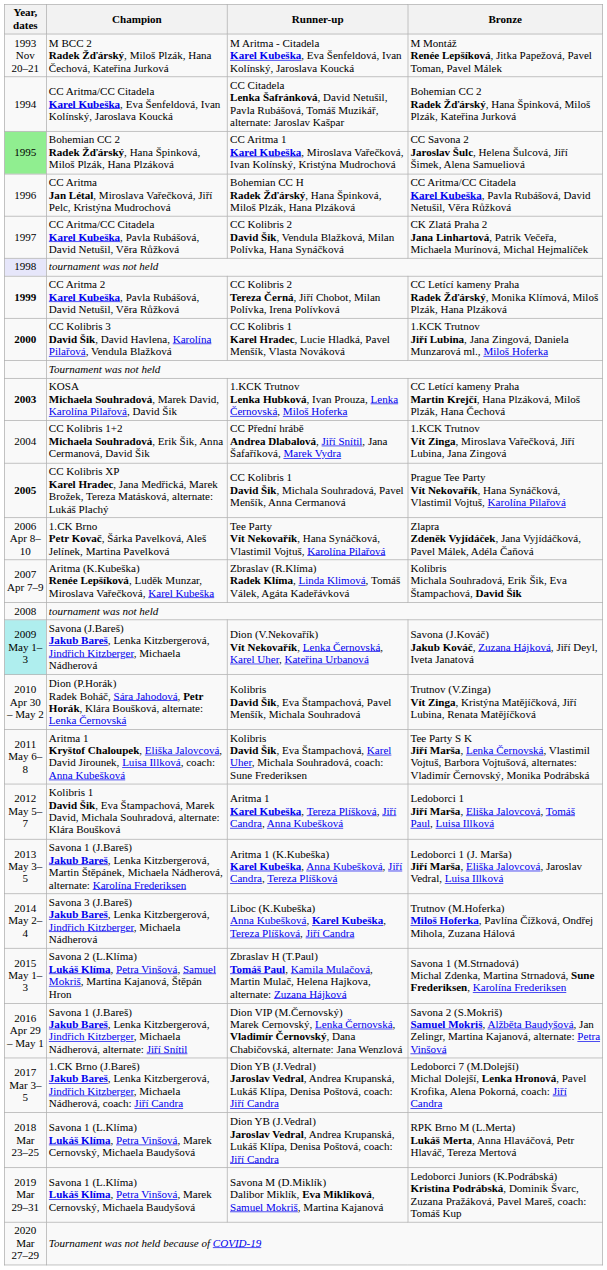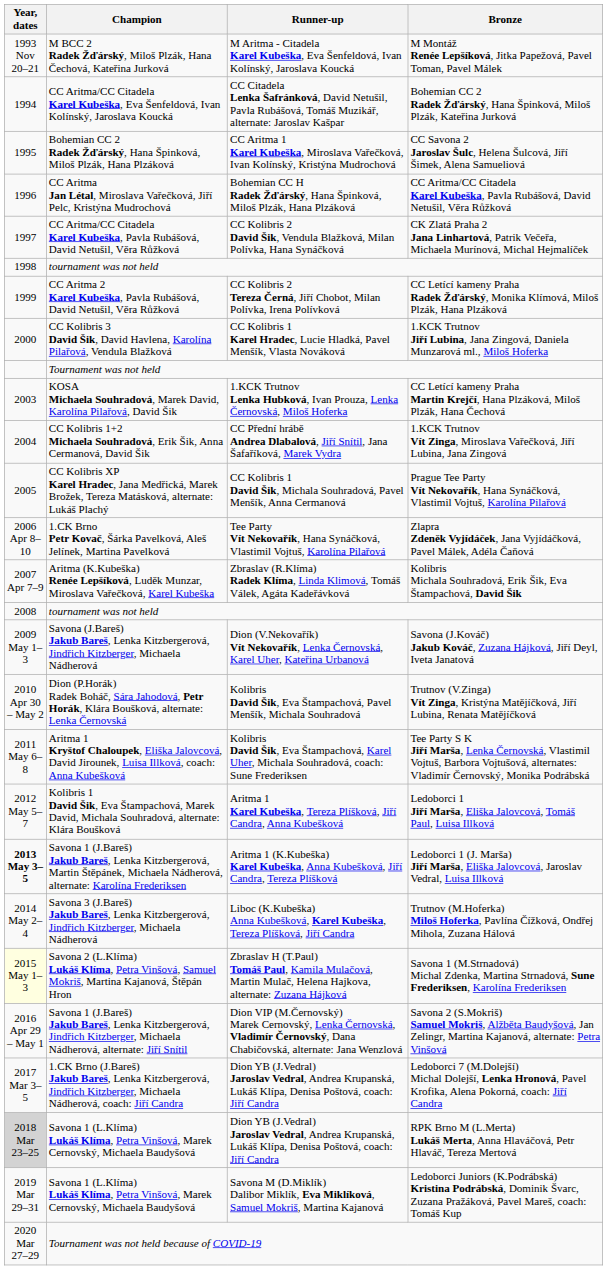(25, 152) lightgreen background -> (25, 152) no background
(25, 267) lavender background -> (25, 267) no background
(25, 297) bold -> (25, 297) normal
(25, 339) bold -> (25, 339) normal
(25, 399) bold -> (25, 399) normal
(25, 490) bold -> (25, 490) normal
(25, 647) paleturquoise background -> (25, 647) no background
(25, 866) normal -> (25, 866) bold
(25, 975) no background -> (25, 975) lightyellow background
(25, 1140) no background -> (25, 1140) lightgrey background
